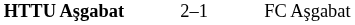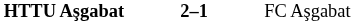(194, 11) normal -> (194, 11) bold
